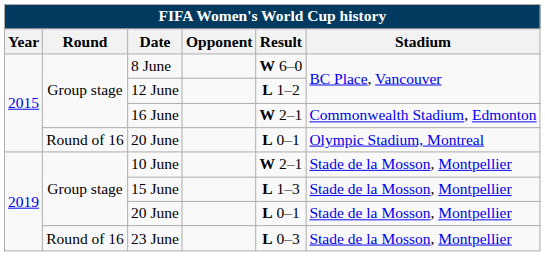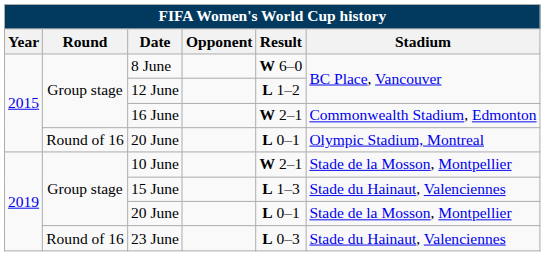(410, 189) Stade de la Mosson, Montpellier -> (408, 189) Stade du Hainaut, Valenciennes
(410, 238) Stade de la Mosson, Montpellier -> (408, 238) Stade du Hainaut, Valenciennes
